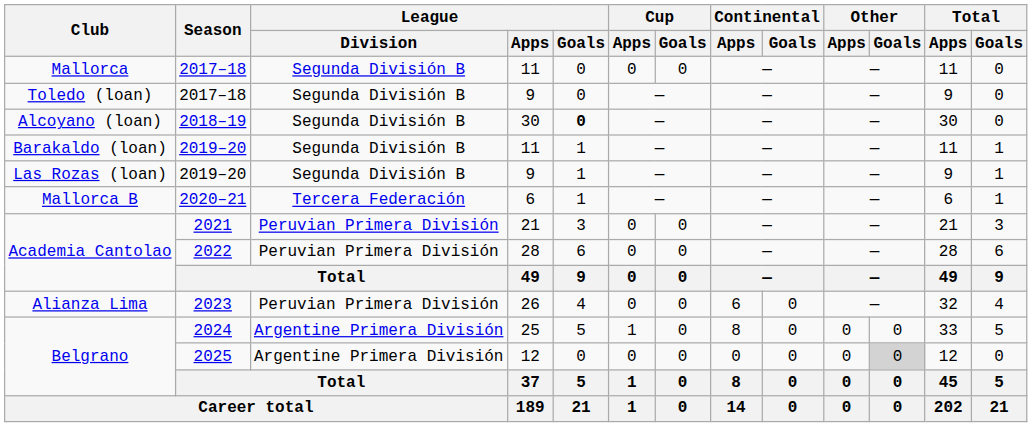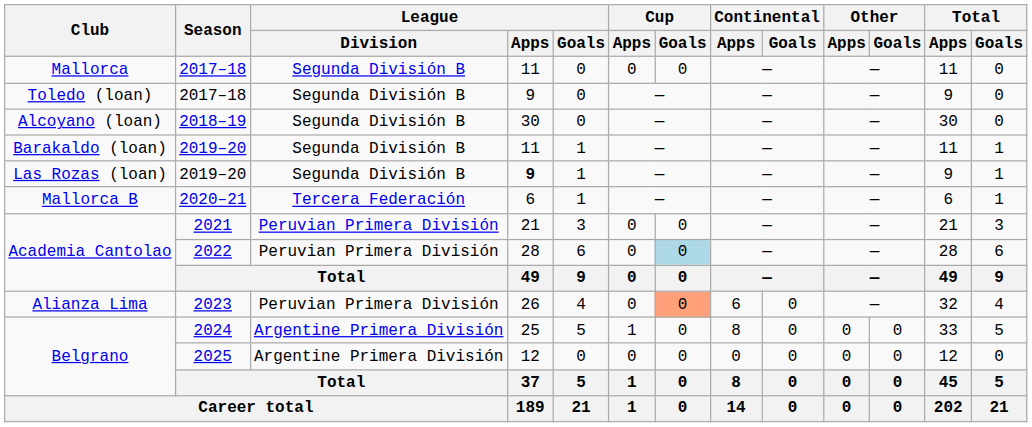(581, 122) bold -> (581, 122) normal
(530, 174) normal -> (530, 174) bold
(683, 252) no background -> (683, 252) lightblue background
(683, 304) no background -> (683, 304) lightsalmon background
(897, 356) lightgrey background -> (897, 356) no background
